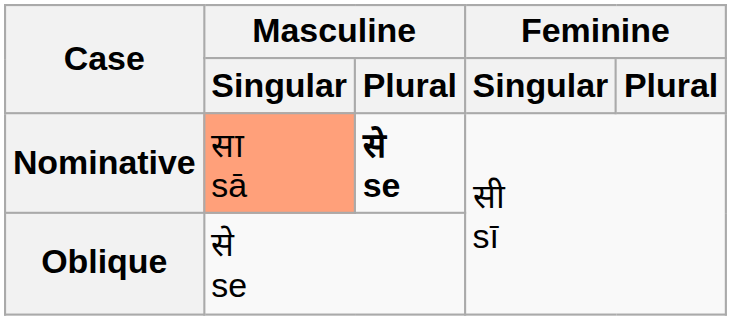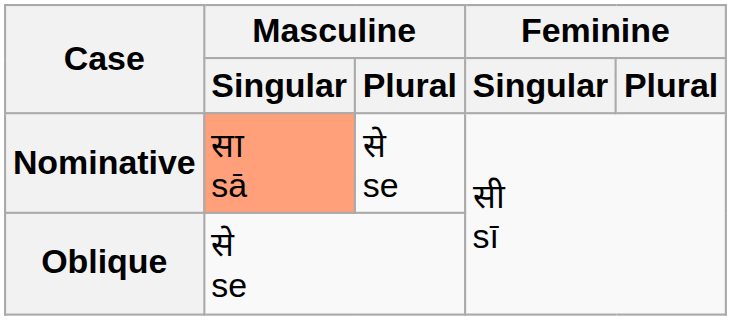(382, 165) bold -> (381, 165) normal
